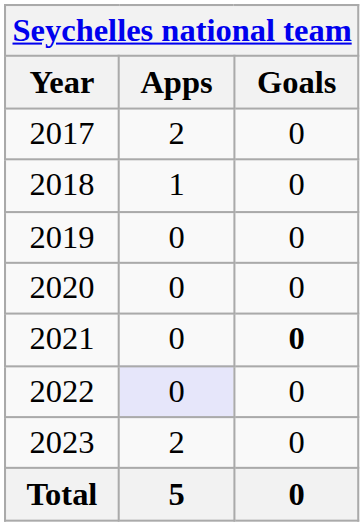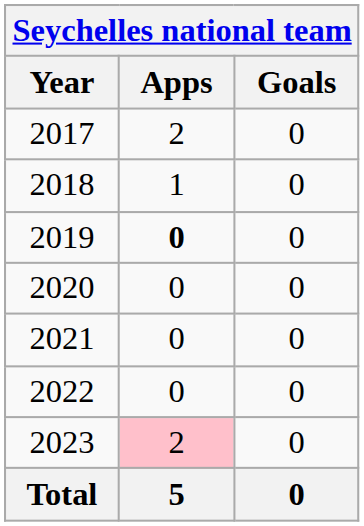(177, 236) normal -> (177, 236) bold
(297, 339) bold -> (297, 339) normal
(177, 390) lavender background -> (177, 390) no background
(177, 442) no background -> (177, 442) pink background
